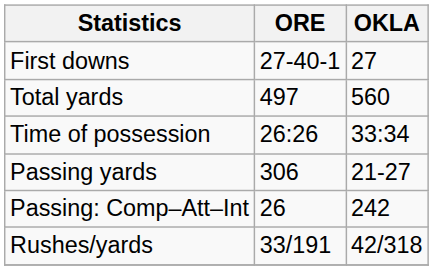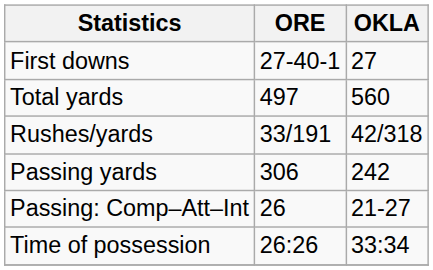rows swapped: (82, 245) <-> (110, 134)
(381, 171) 21-27 -> (371, 171) 242
(371, 208) 242 -> (381, 208) 21-27
